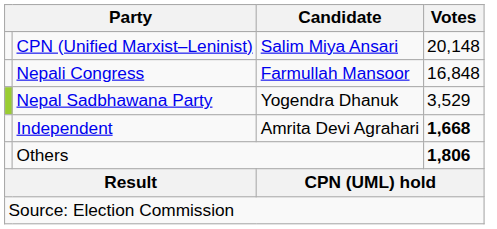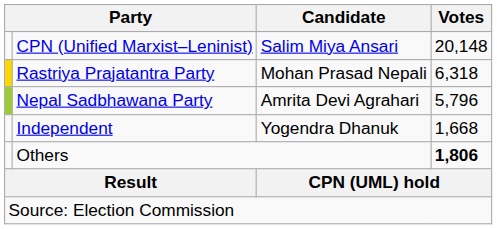- row: (80, 73)
+ row: (115, 73)
(330, 100) Yogendra Dhanuk -> (340, 100) Amrita Devi Agrahari
(449, 100) 3,529 -> (456, 100) 5,796
(340, 127) Amrita Devi Agrahari -> (330, 127) Yogendra Dhanuk
(449, 127) bold -> (456, 127) normal
